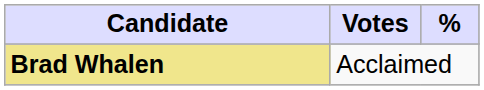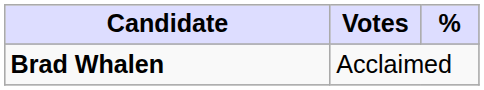(87, 64) khaki background -> (87, 64) no background
